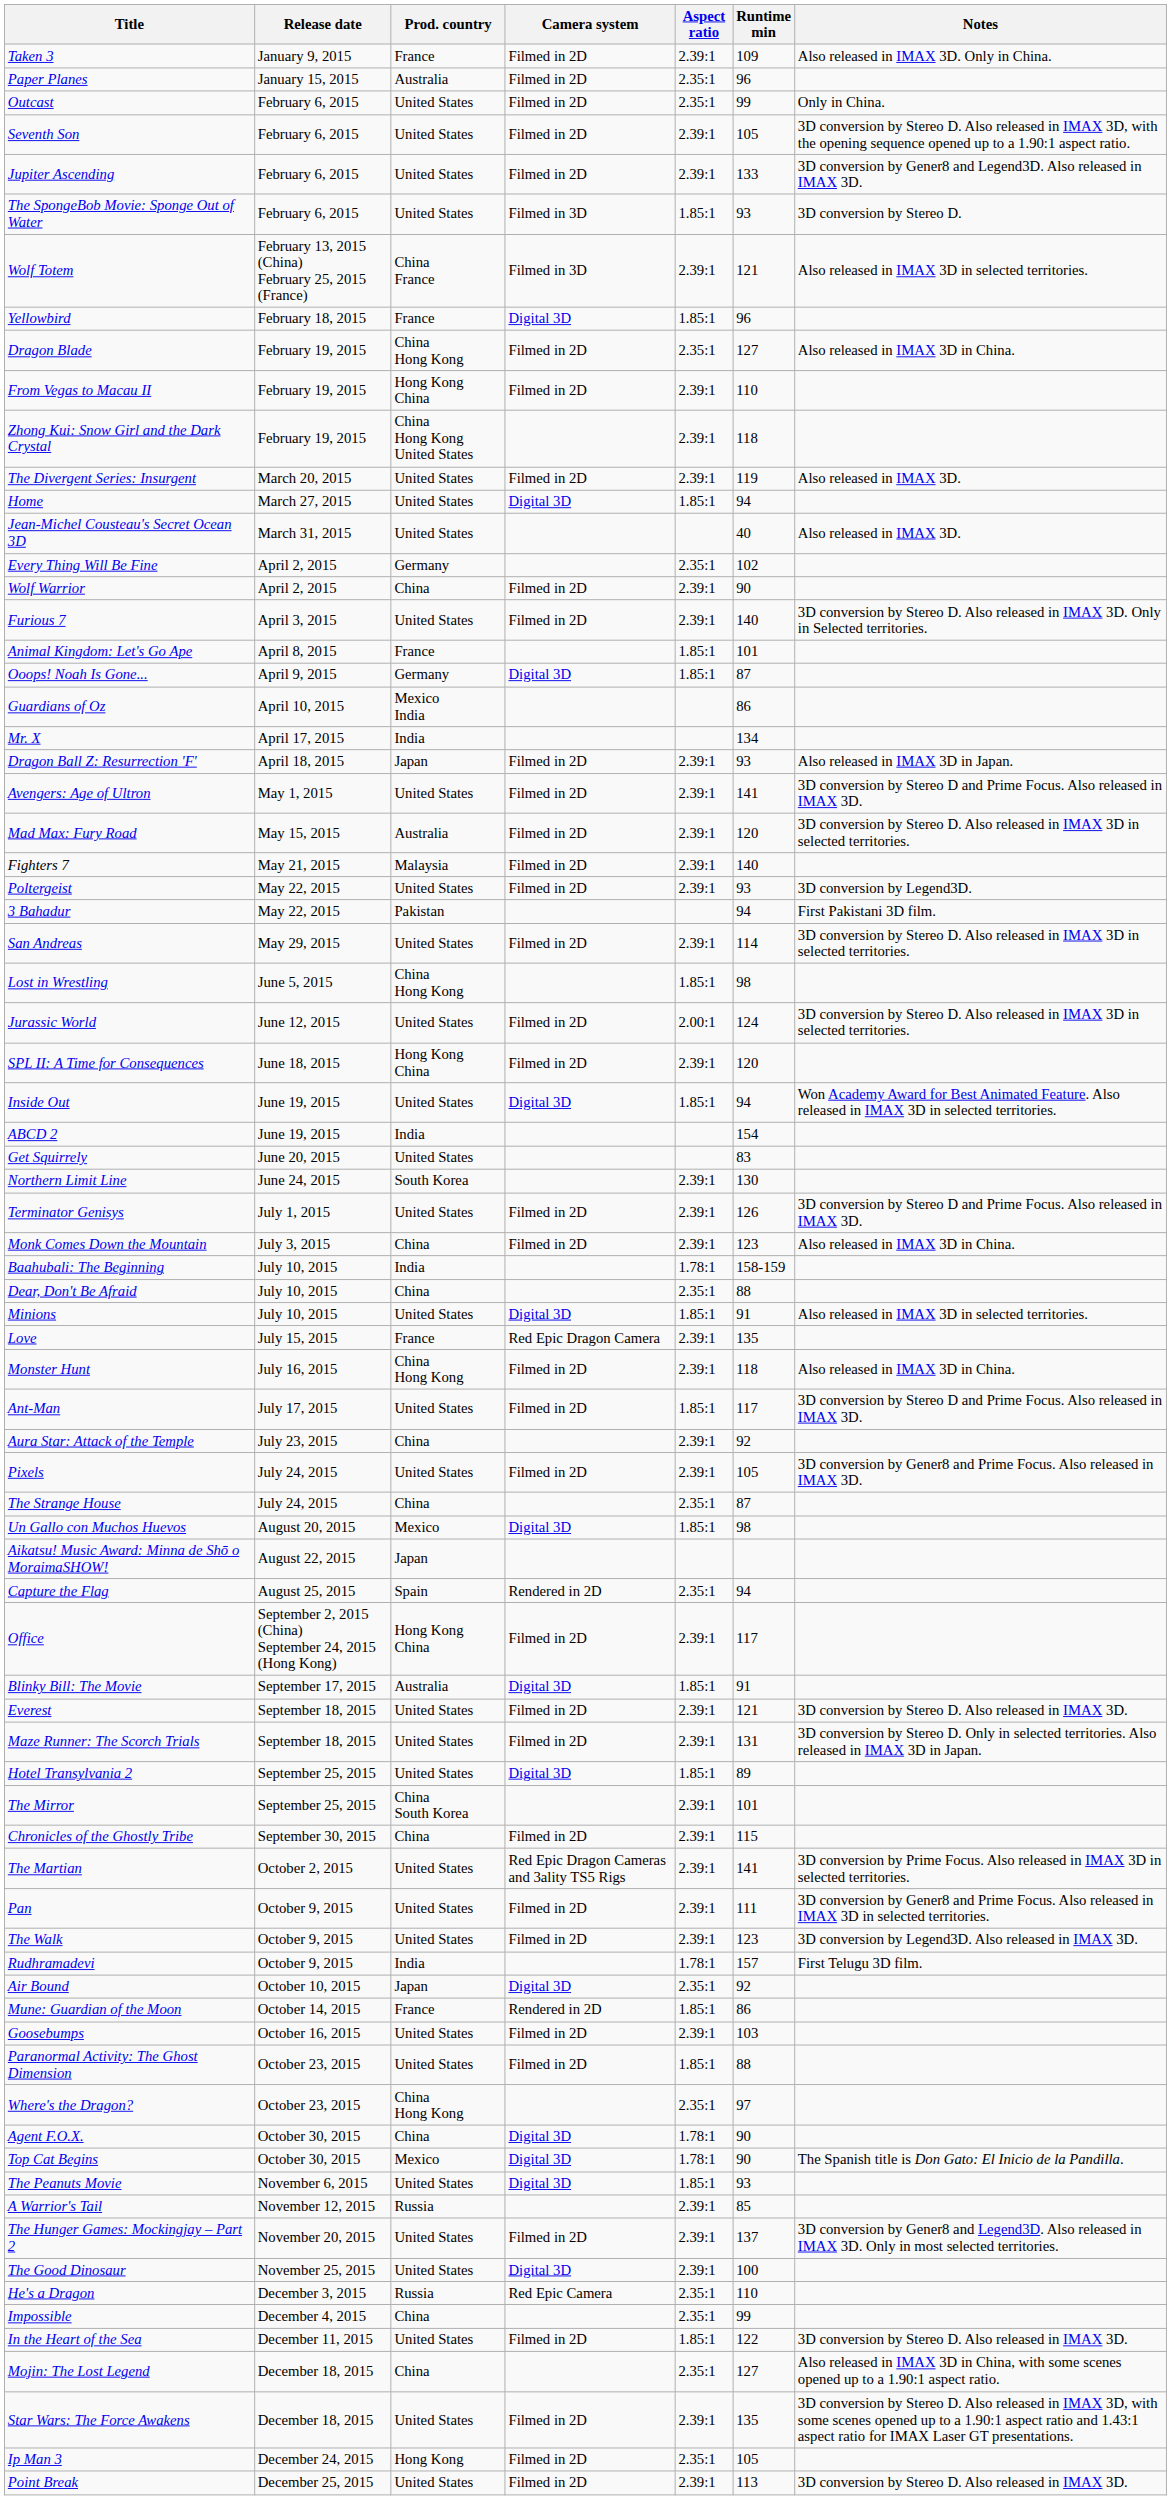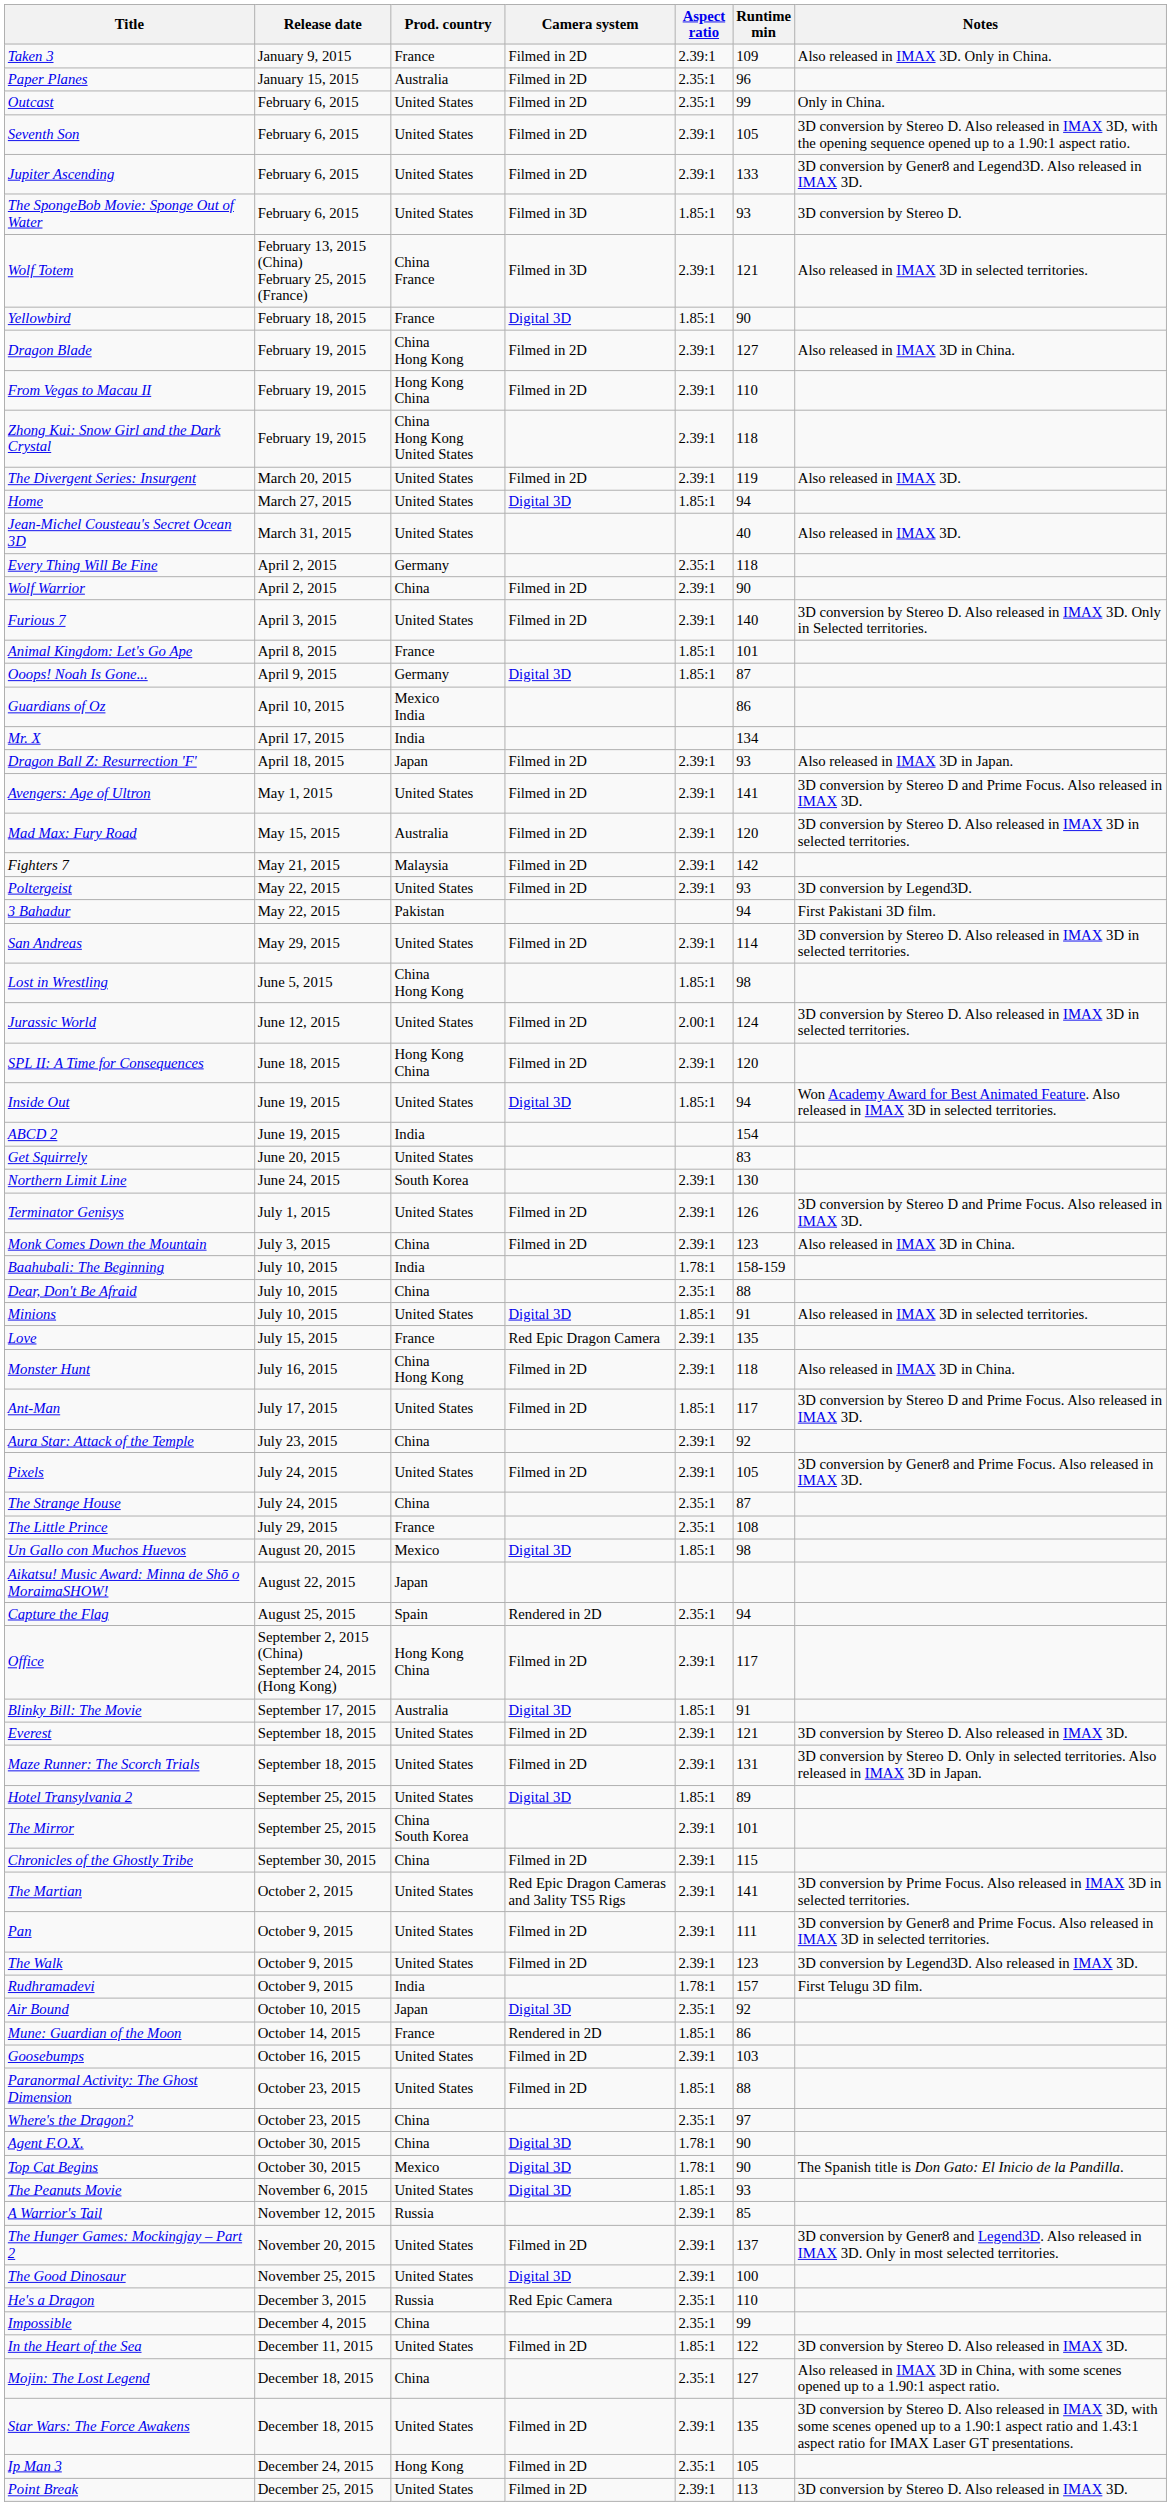(744, 318) 96 -> (744, 318) 90
(697, 350) 2.35:1 -> (697, 350) 2.39:1
(747, 565) 102 -> (747, 565) 118
(747, 864) 140 -> (747, 864) 142
+ row: (58, 1527)
(429, 2104) China Hong Kong -> (412, 2119) China
